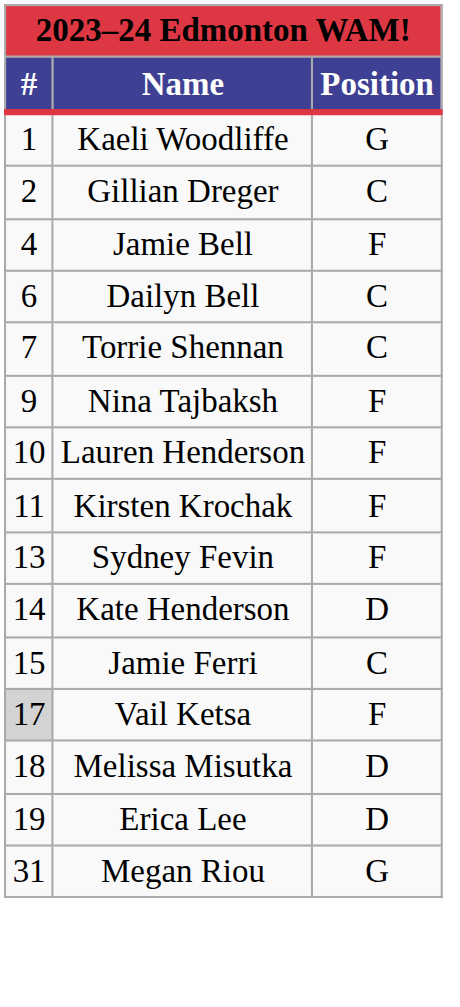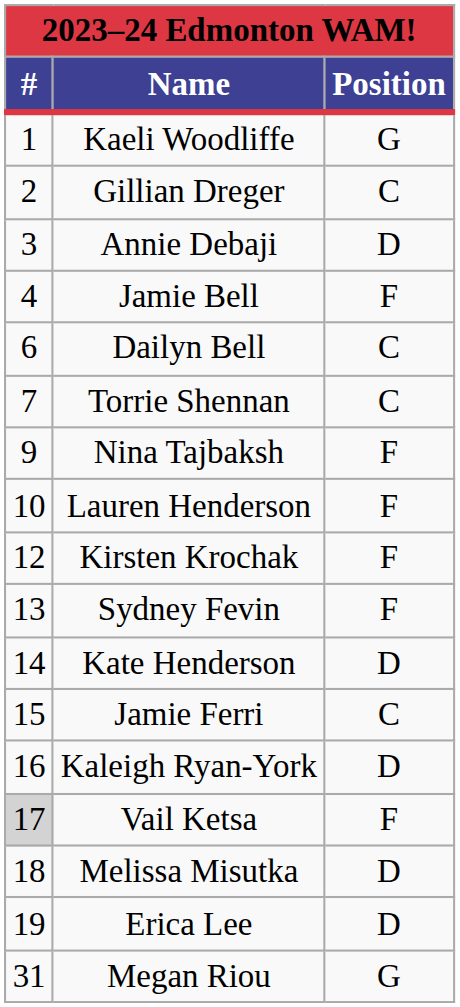+ row: (189, 243)
(29, 505) 11 -> (29, 557) 12
+ row: (189, 766)
